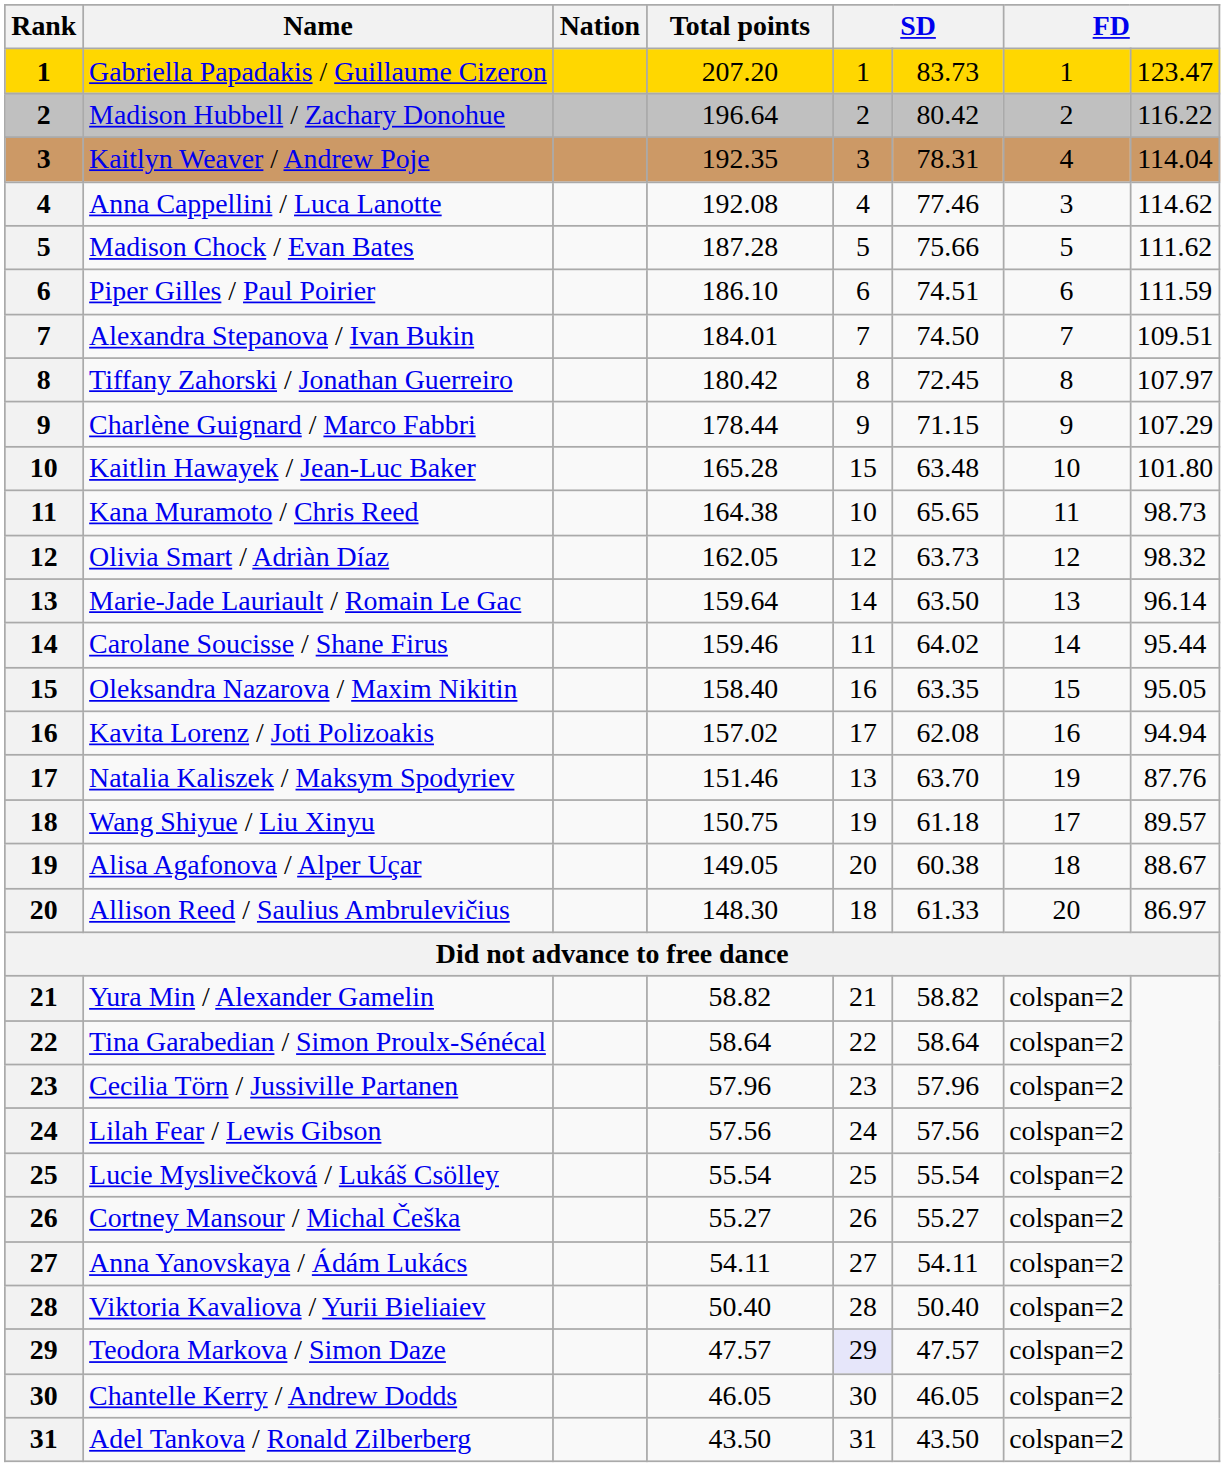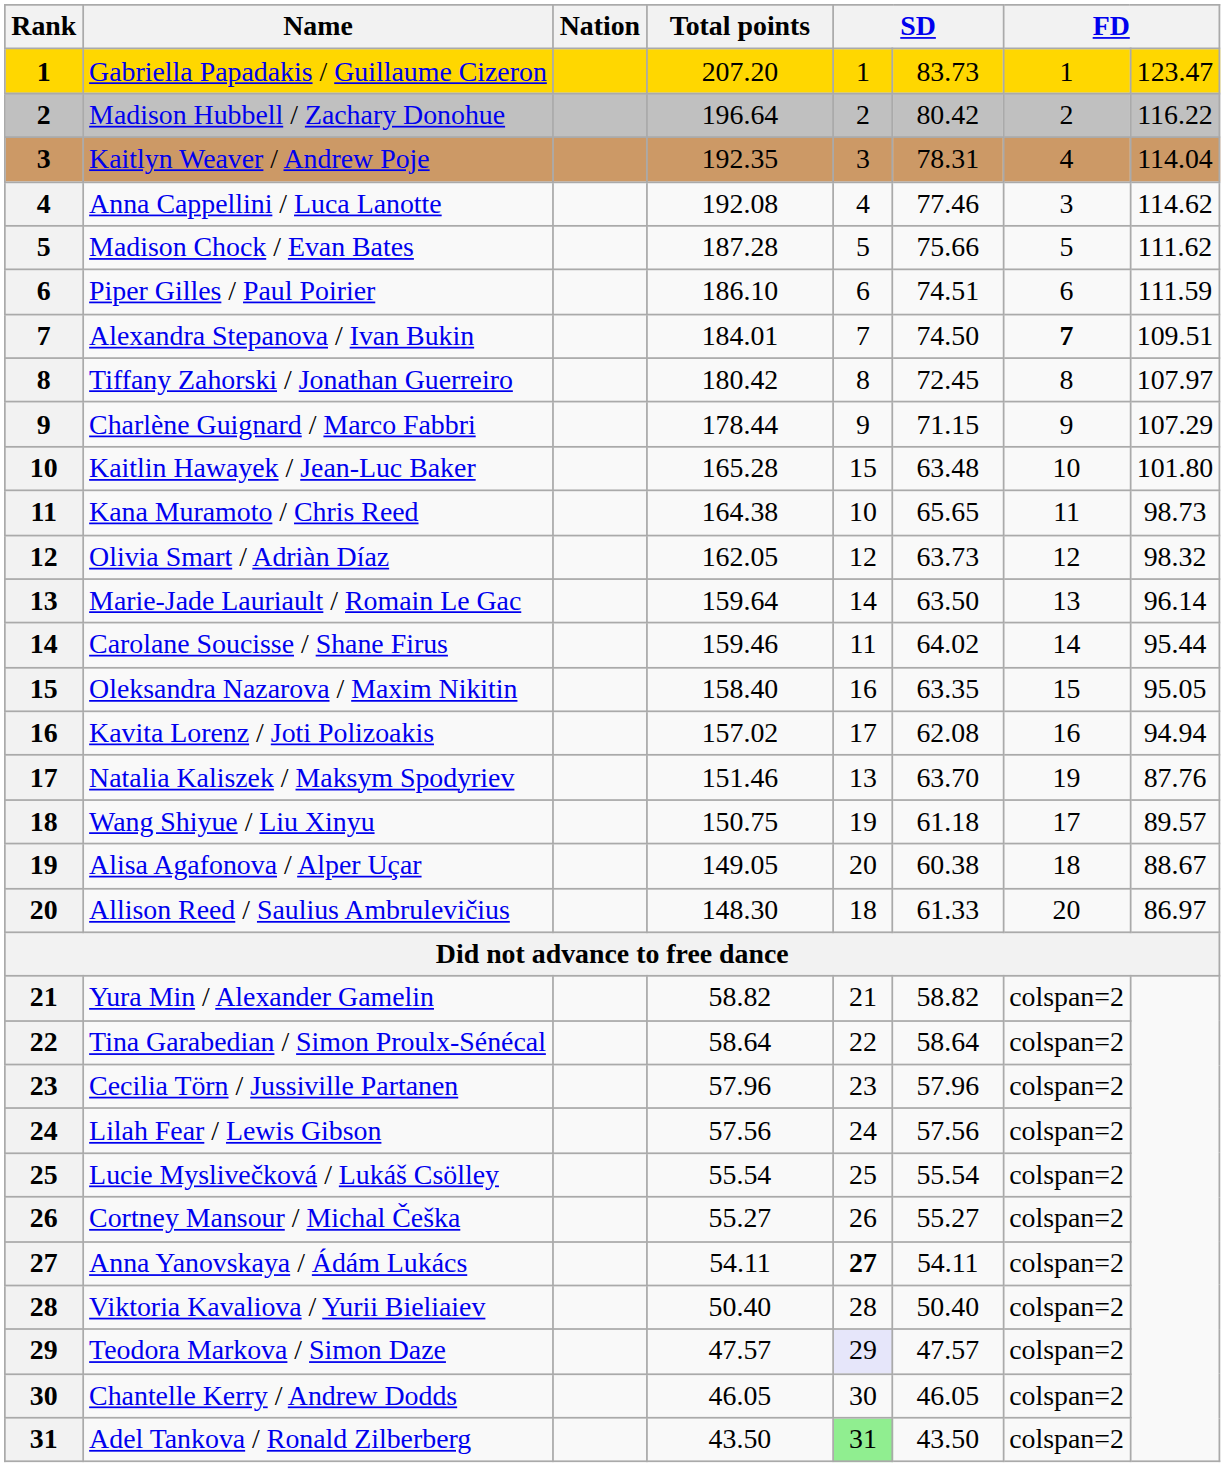(1067, 335) normal -> (1067, 335) bold
(863, 1262) normal -> (863, 1262) bold
(863, 1439) no background -> (863, 1439) lightgreen background
